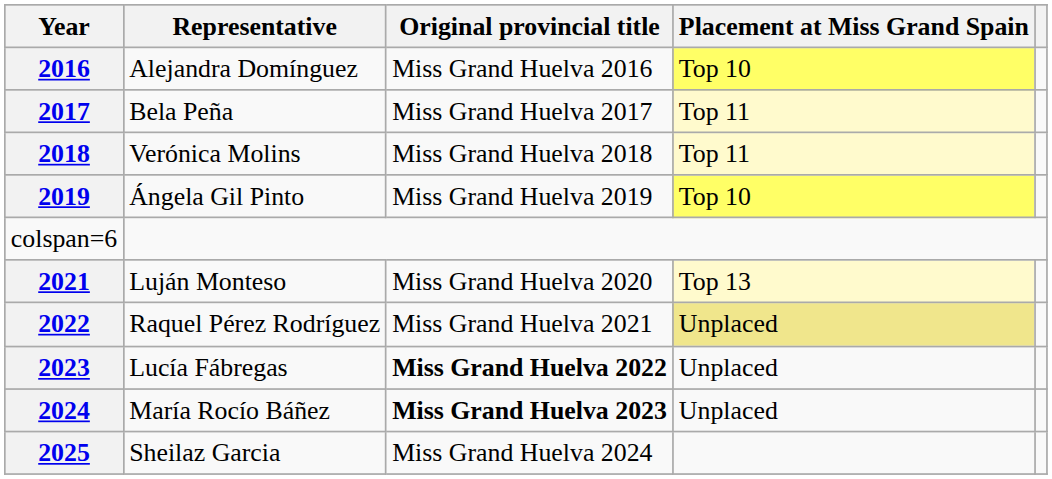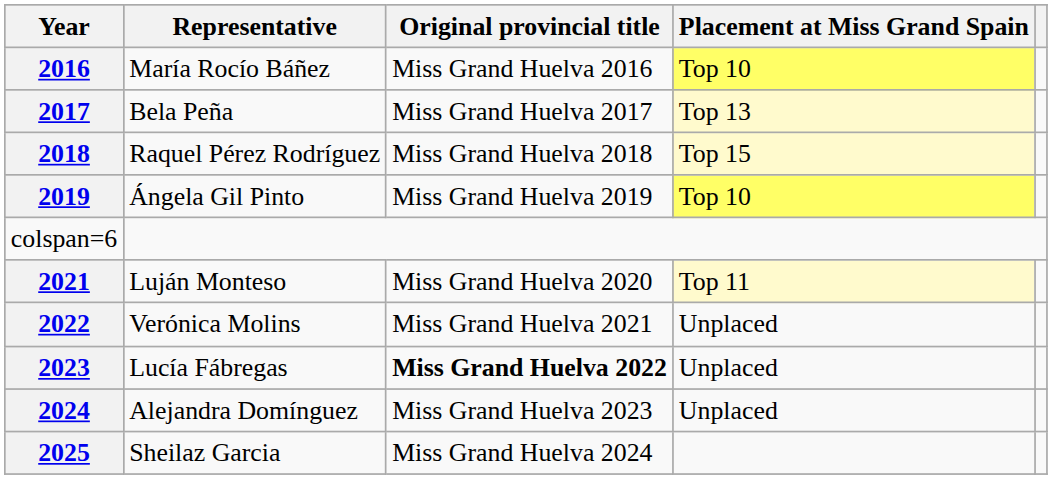(244, 68) Alejandra Domínguez -> (230, 68) María Rocío Báñez
(714, 111) Top 11 -> (715, 111) Top 13
(215, 153) Verónica Molins -> (255, 153) Raquel Pérez Rodríguez
(714, 153) Top 11 -> (715, 153) Top 15
(715, 281) Top 13 -> (714, 281) Top 11
(255, 324) Raquel Pérez Rodríguez -> (215, 324) Verónica Molins
(728, 324) khaki background -> (728, 324) no background
(230, 409) María Rocío Báñez -> (244, 409) Alejandra Domínguez
(530, 409) bold -> (522, 409) normal
